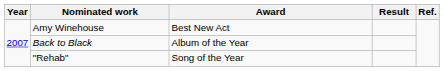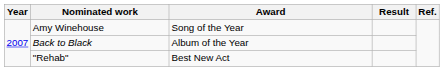(200, 27) Best New Act -> (208, 27) Song of the Year
(208, 58) Song of the Year -> (200, 58) Best New Act
